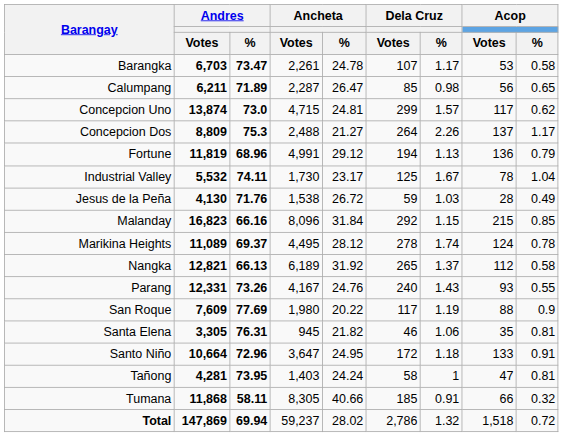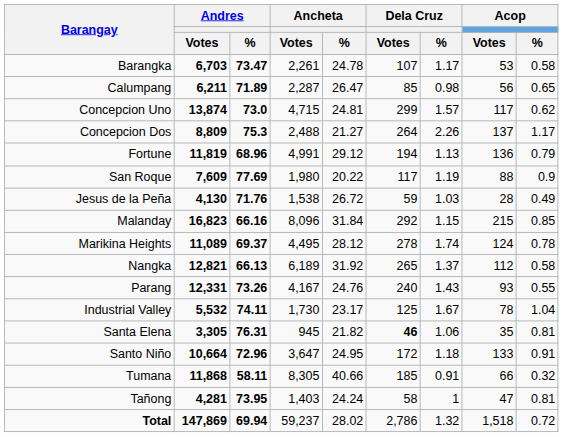rows swapped: (128, 176) <-> (140, 310)
(410, 332) normal -> (410, 332) bold
rows swapped: (151, 376) <-> (149, 398)
